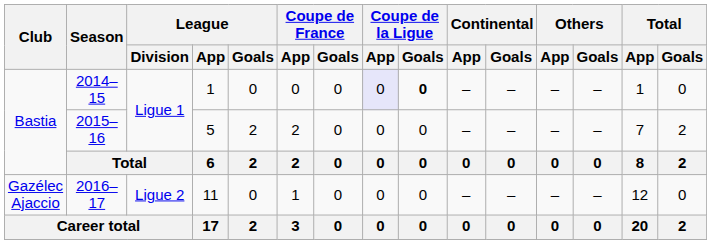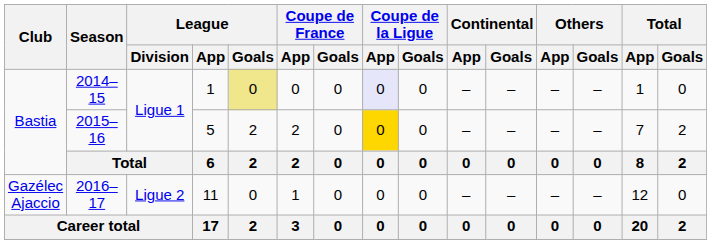(253, 89) no background -> (253, 89) khaki background
(423, 89) bold -> (423, 89) normal
(380, 130) no background -> (380, 130) gold background
